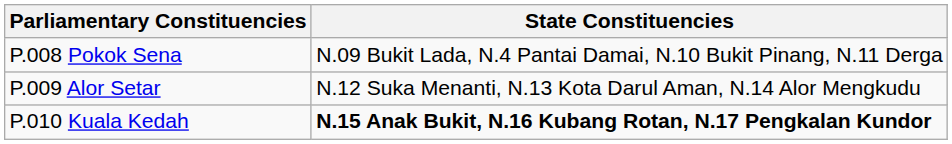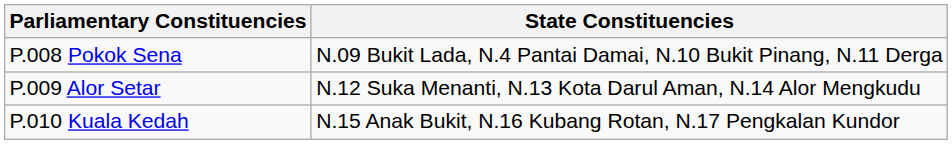(624, 121) bold -> (608, 121) normal
